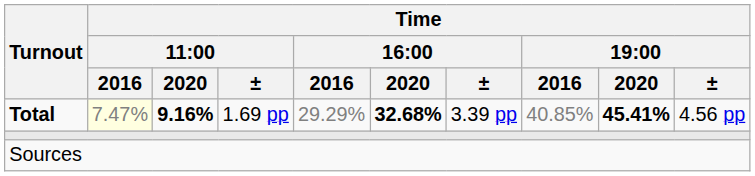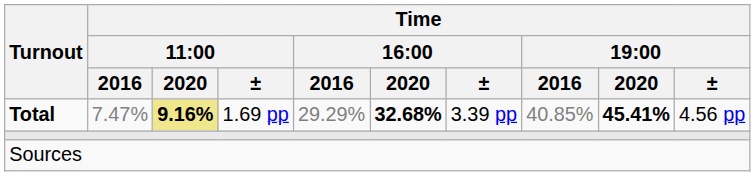(120, 114) lightyellow background -> (120, 114) no background
(185, 114) no background -> (185, 114) khaki background
